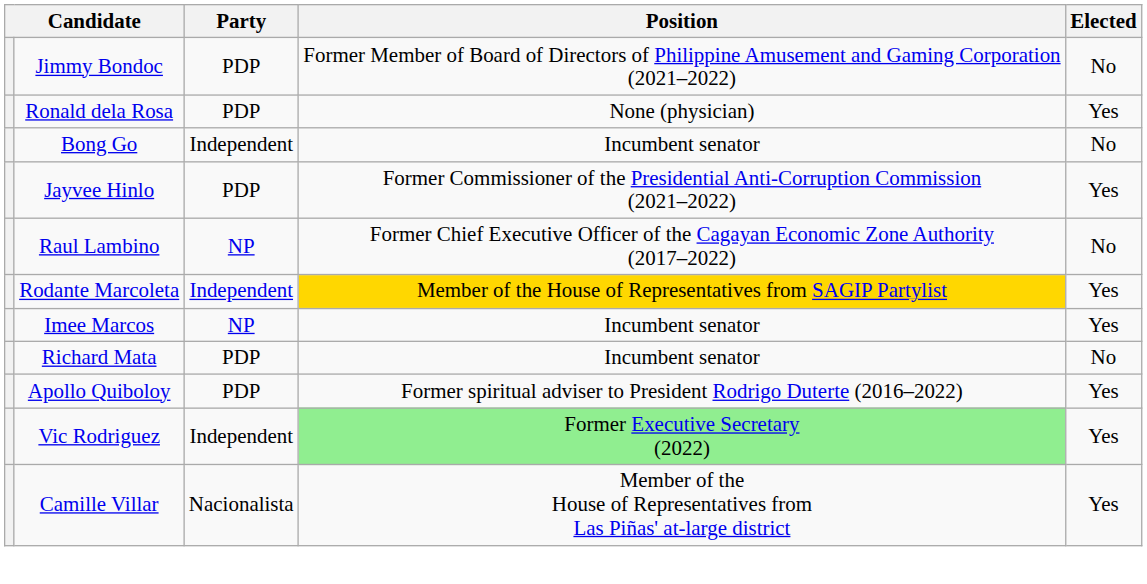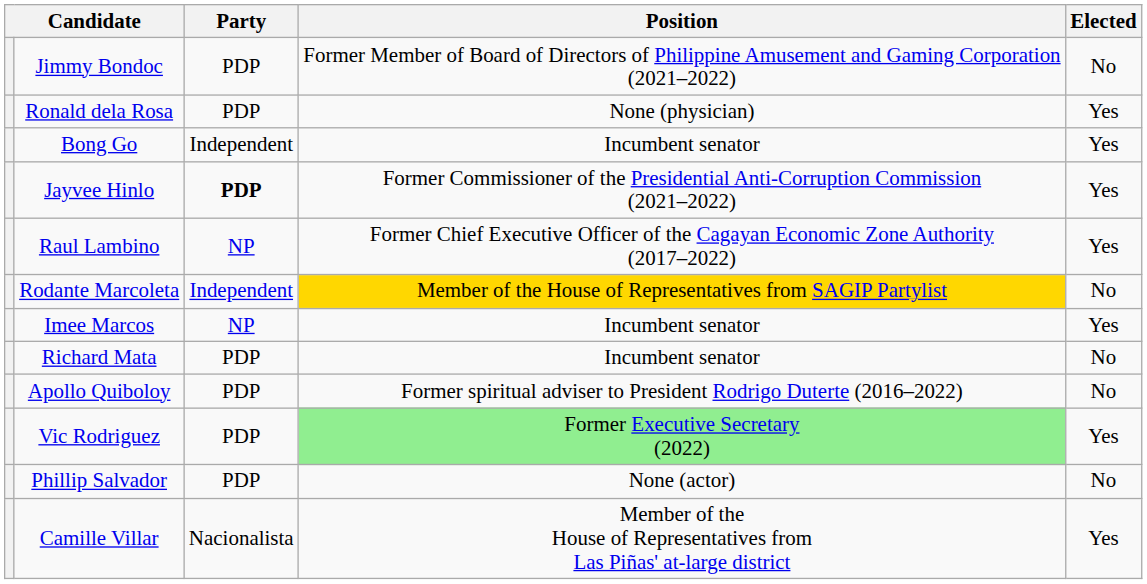(1103, 144) No -> (1103, 144) Yes
(241, 189) normal -> (241, 189) bold
(1103, 246) No -> (1103, 246) Yes
(1103, 291) Yes -> (1103, 291) No
(1103, 391) Yes -> (1103, 391) No
(241, 436) Independent -> (241, 436) PDP
+ row: (99, 481)
